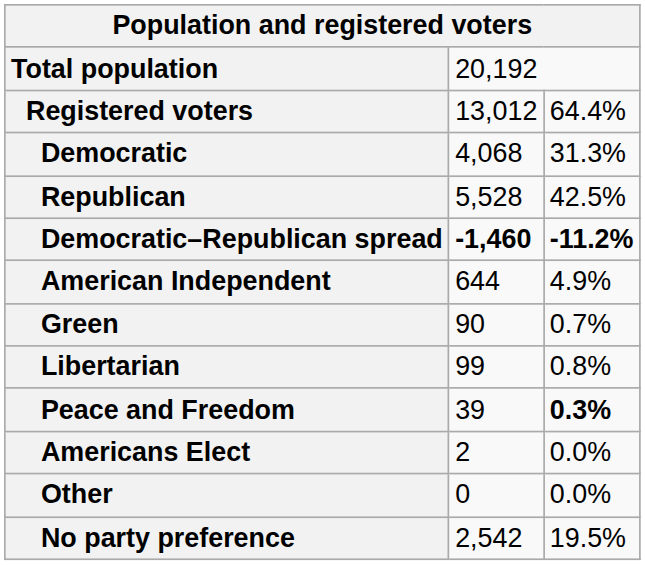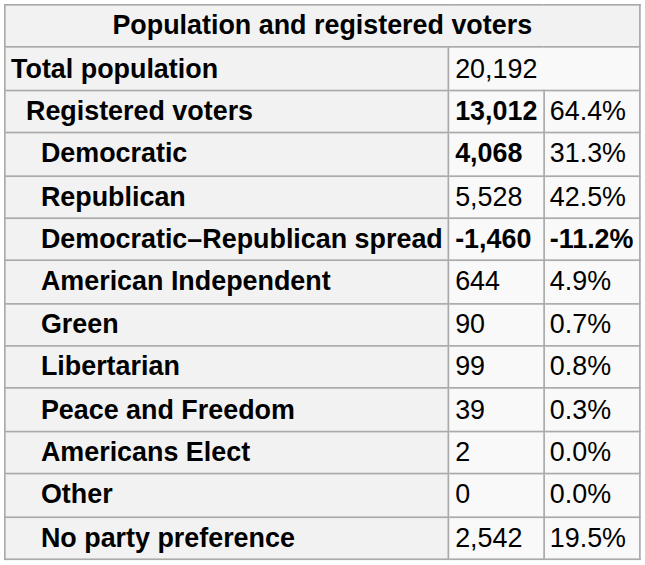(496, 111) normal -> (496, 111) bold
(489, 153) normal -> (489, 153) bold
(580, 409) bold -> (580, 409) normal
